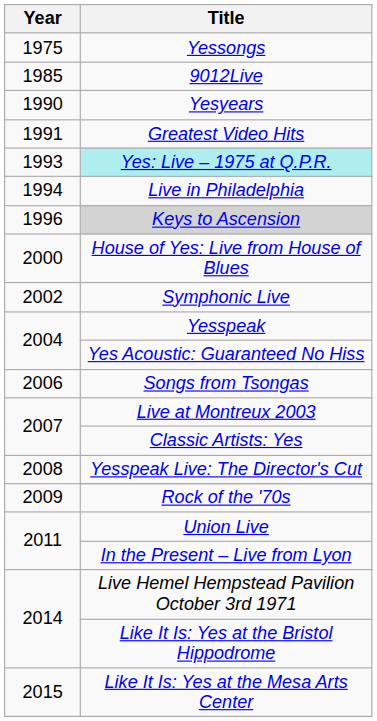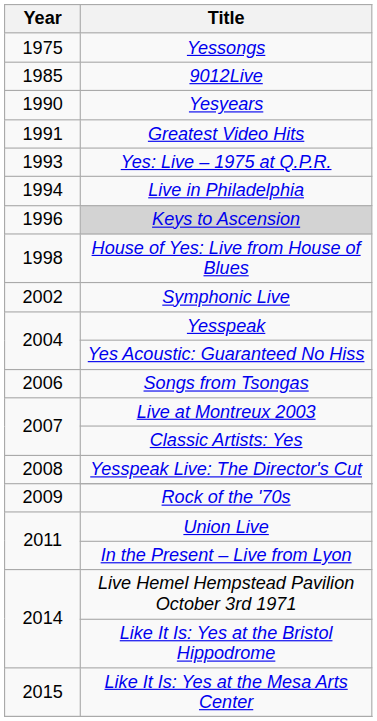(226, 162) paleturquoise background -> (226, 162) no background
(43, 258) 2000 -> (43, 258) 1998
